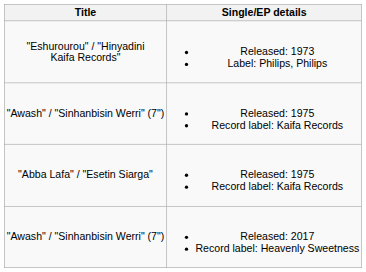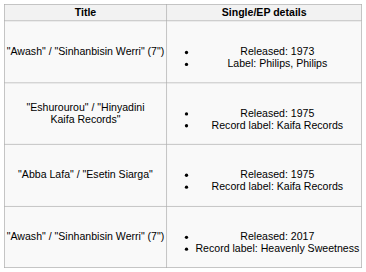(85, 52) "Eshurourou" / "Hinyadini Kaifa Records" -> (85, 52) "Awash" / "Sinhanbisin Werri" (7")
(85, 113) "Awash" / "Sinhanbisin Werri" (7") -> (85, 113) "Eshurourou" / "Hinyadini Kaifa Records"
